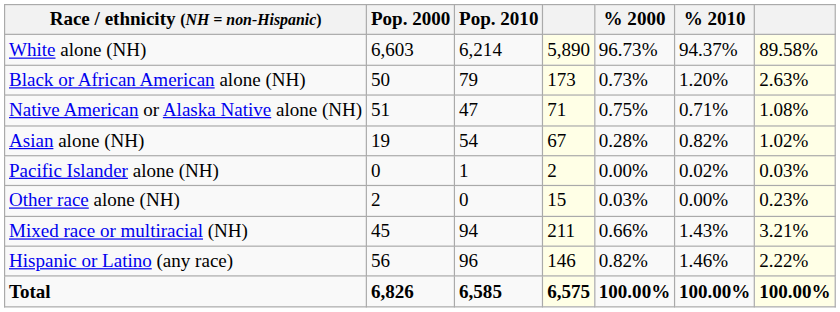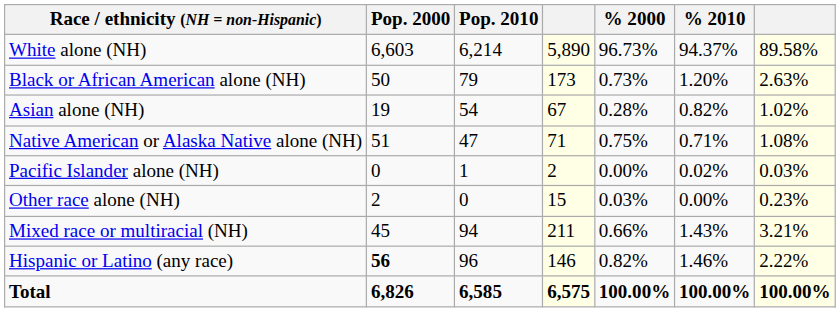rows swapped: (186, 110) <-> (77, 140)
(380, 261) normal -> (380, 261) bold
